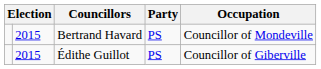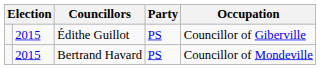rows swapped: (93, 54) <-> (100, 34)
